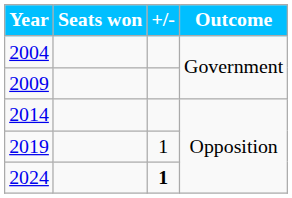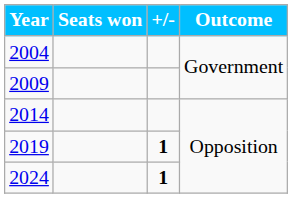(163, 146) normal -> (163, 146) bold
